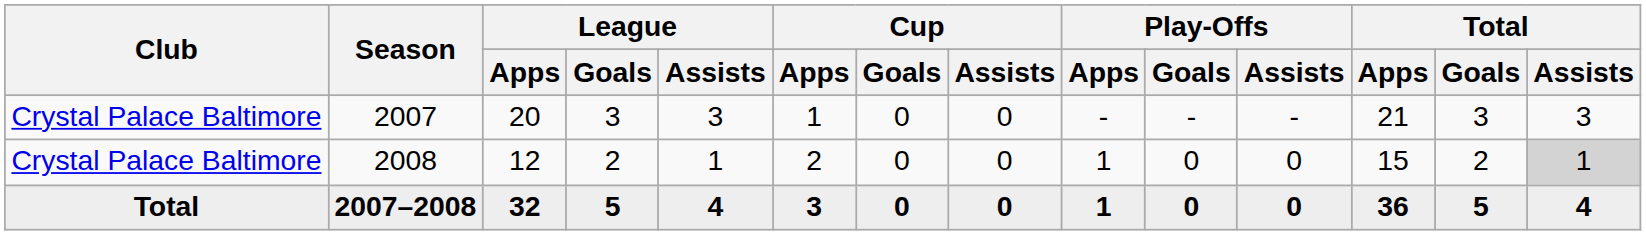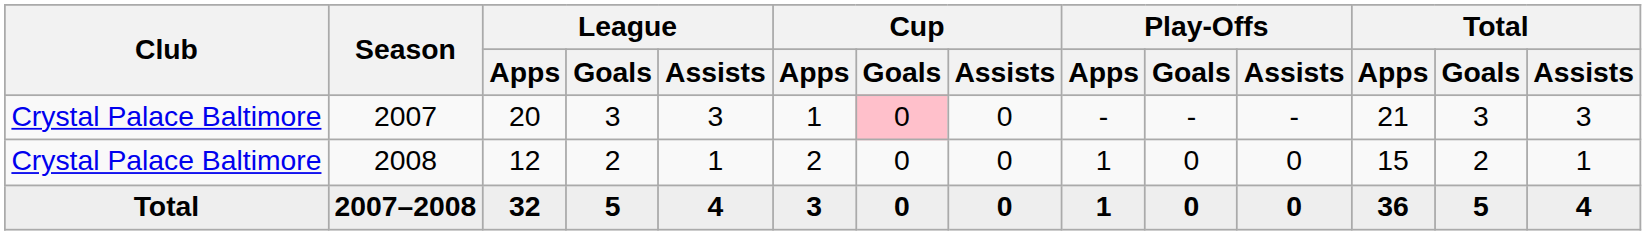(902, 116) no background -> (902, 116) pink background
(1584, 161) lightgrey background -> (1584, 161) no background
